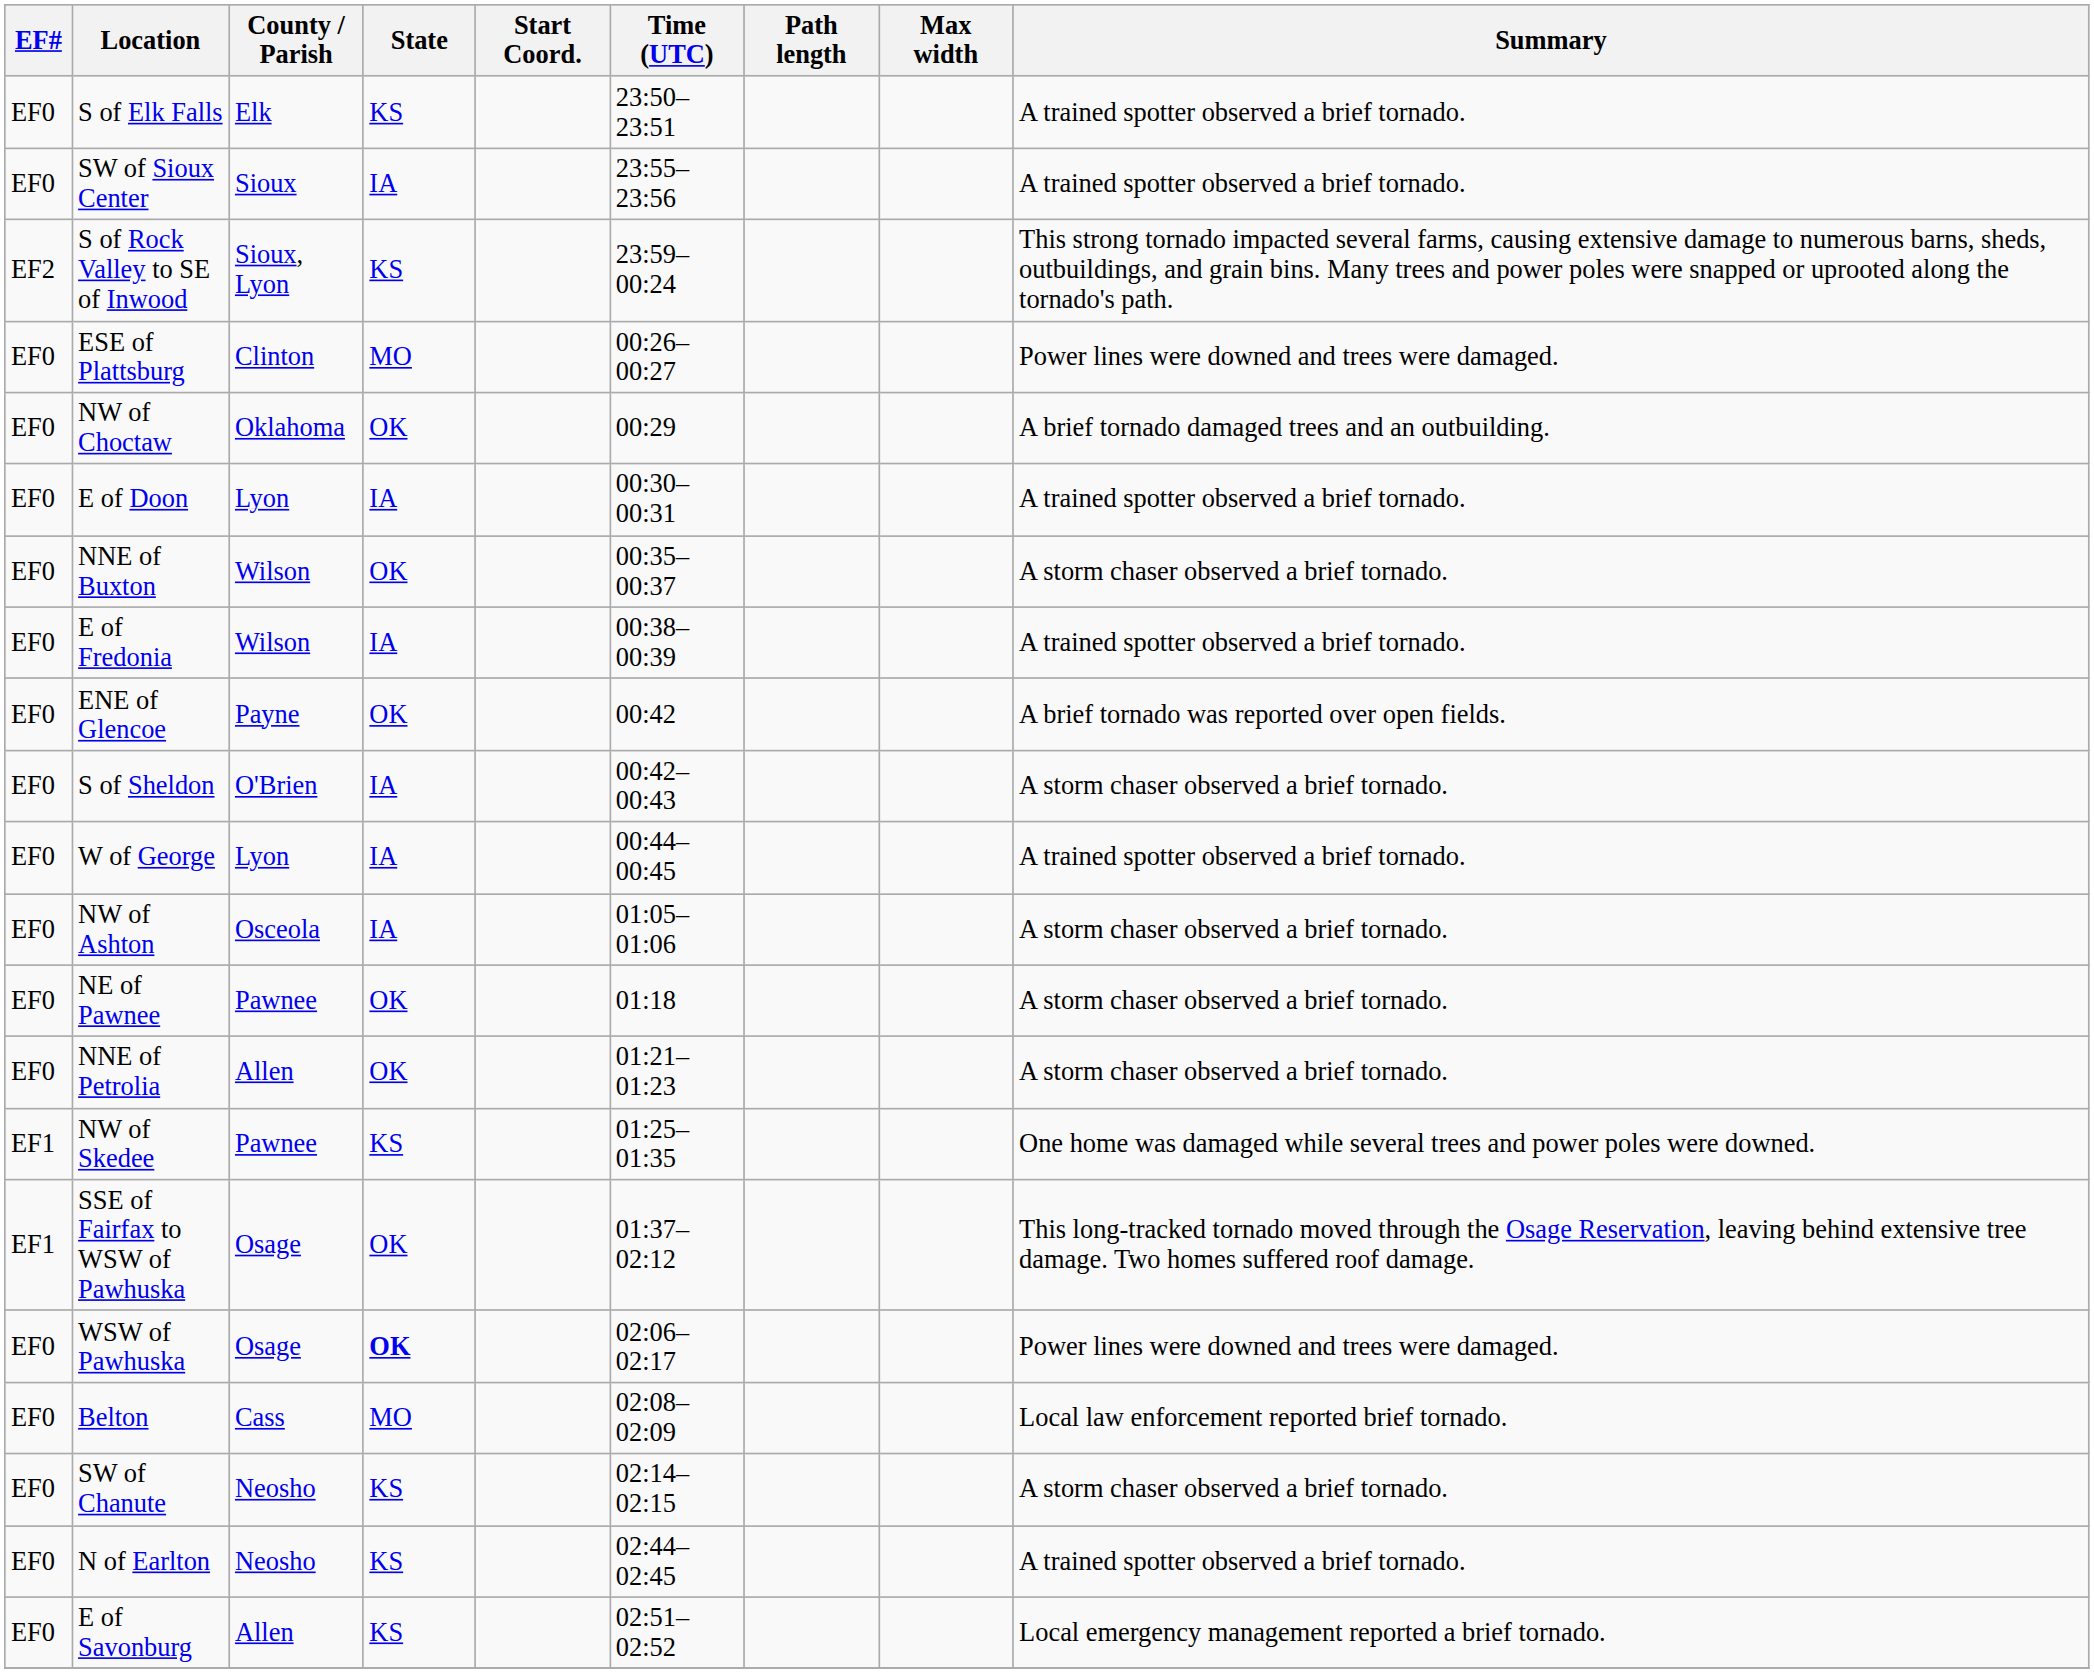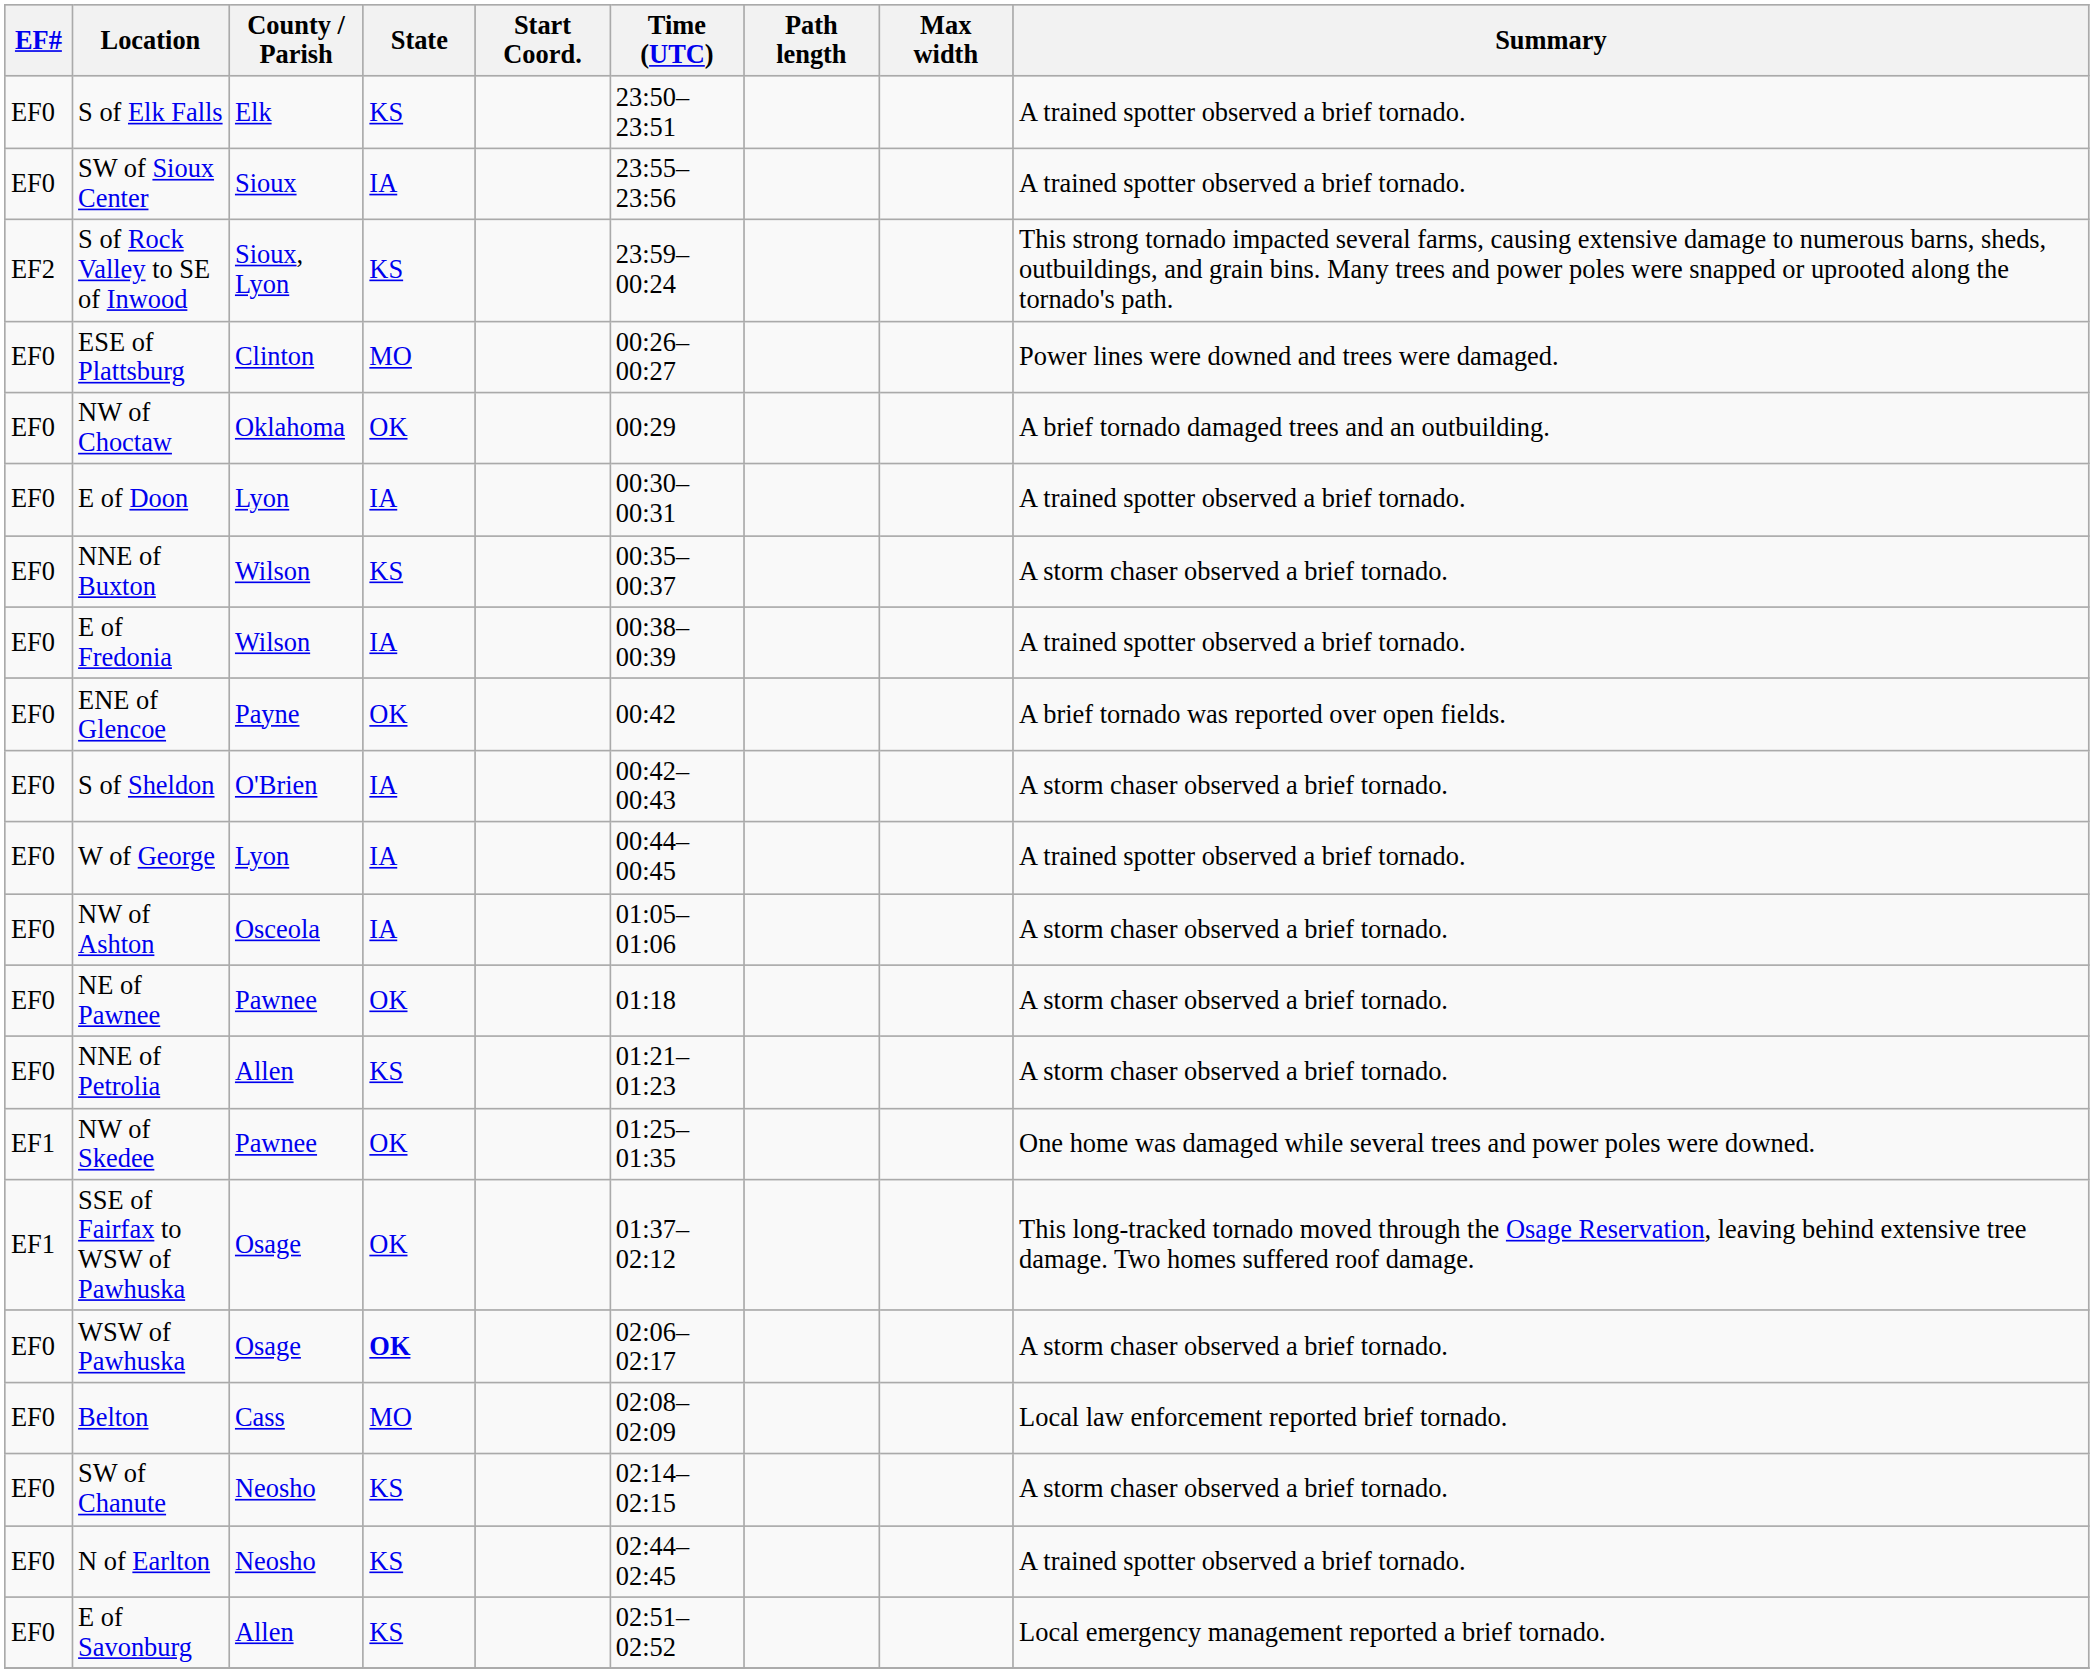(388, 570) OK -> (386, 570) KS
(388, 1071) OK -> (386, 1071) KS
(386, 1143) KS -> (388, 1143) OK
(1289, 1346) Power lines were downed and trees were damaged. -> (1234, 1346) A storm chaser observed a brief tornado.
